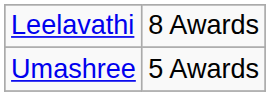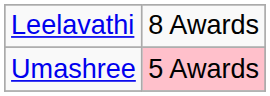(204, 68) no background -> (204, 68) pink background
